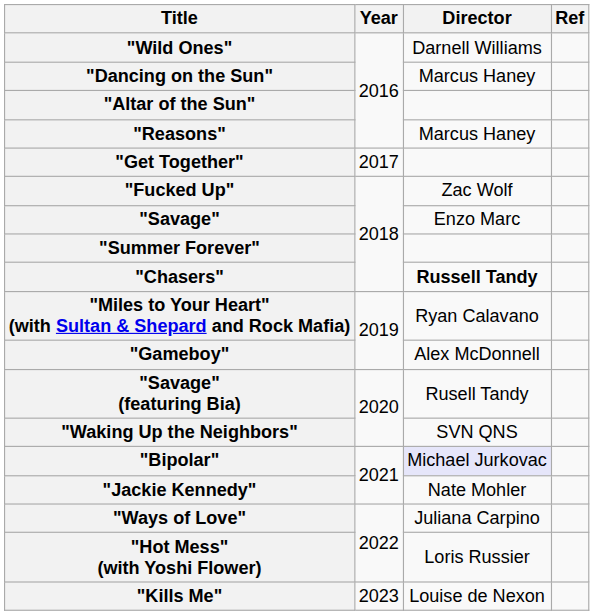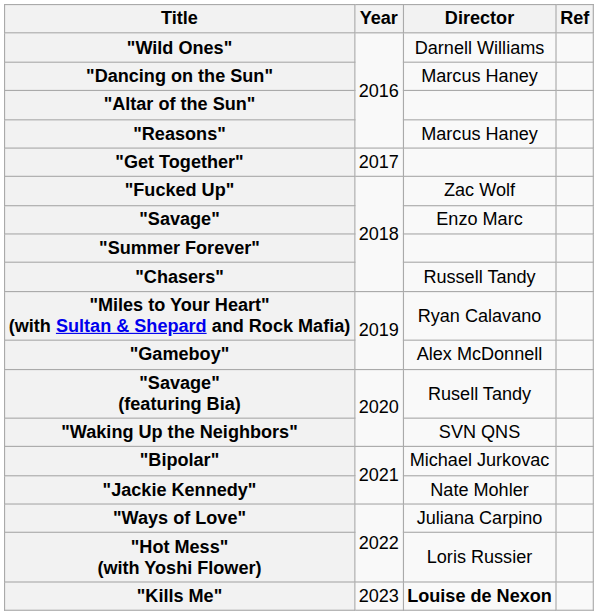(477, 276) bold -> (480, 276) normal
(477, 460) lavender background -> (480, 460) no background
(477, 595) normal -> (480, 595) bold
